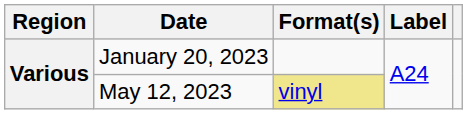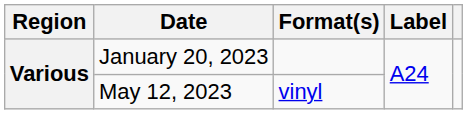(300, 91) khaki background -> (300, 91) no background
